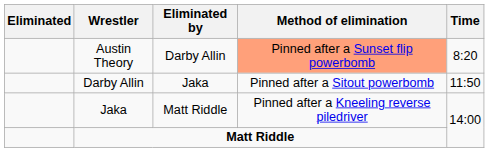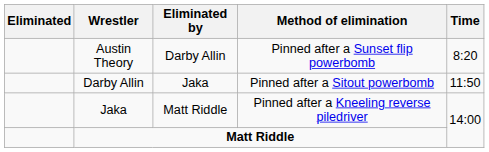(342, 55) lightsalmon background -> (342, 55) no background
